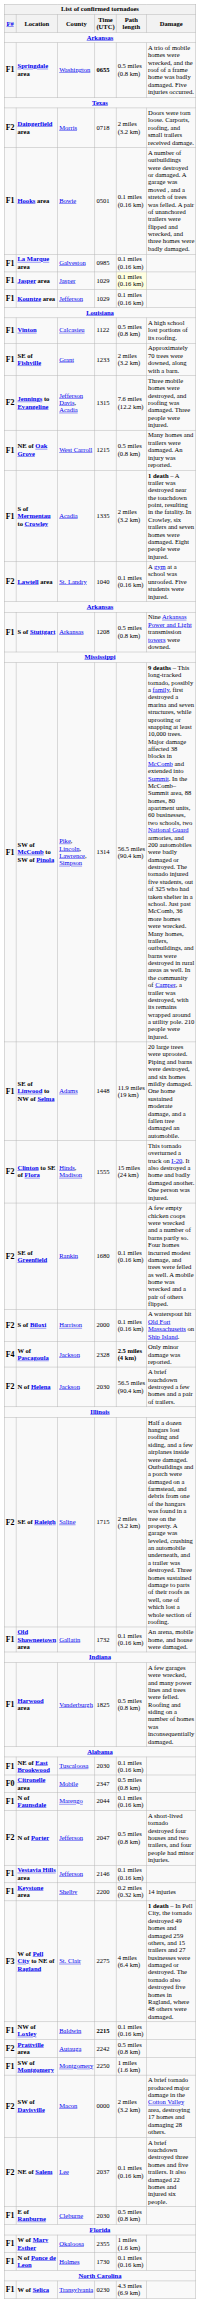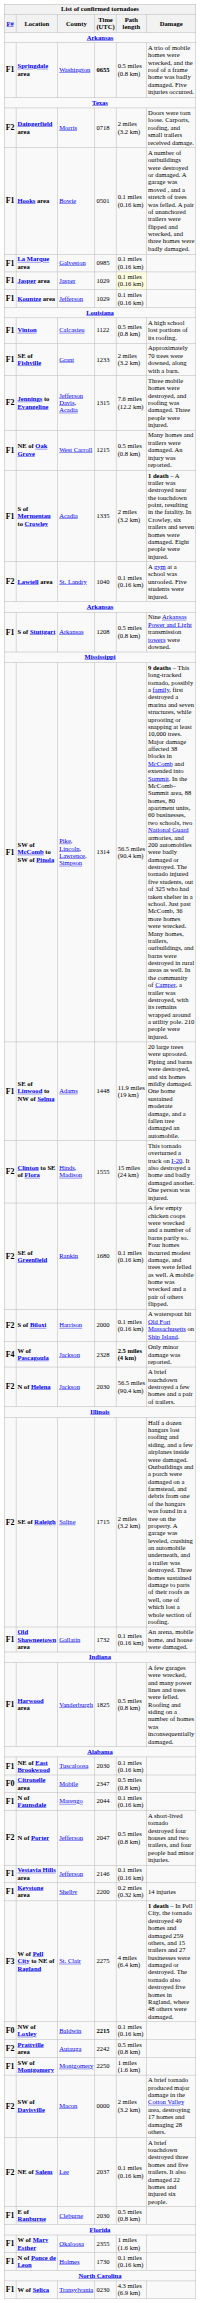(10, 2031) F1 -> (10, 2031) F0
